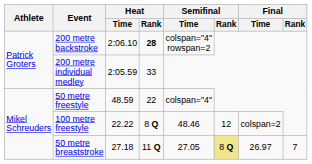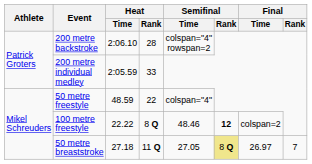(151, 43) bold -> (151, 43) normal
(226, 124) normal -> (226, 124) bold
